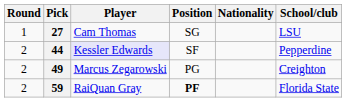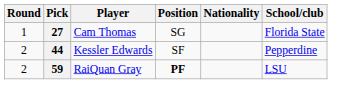(290, 32) LSU -> (295, 32) Florida State
(113, 50) lavender background -> (113, 50) no background
- row: (57, 69)
(309, 87) Florida State -> (276, 69) LSU
